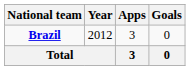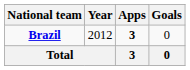(132, 35) normal -> (132, 35) bold
